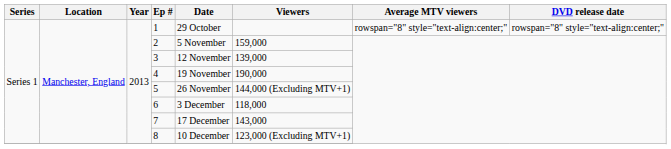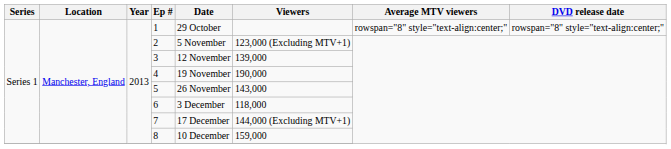(251, 43) 159,000 -> (293, 43) 123,000 (Excluding MTV+1)
(293, 89) 144,000 (Excluding MTV+1) -> (251, 89) 143,000
(251, 120) 143,000 -> (293, 120) 144,000 (Excluding MTV+1)
(293, 136) 123,000 (Excluding MTV+1) -> (251, 136) 159,000
